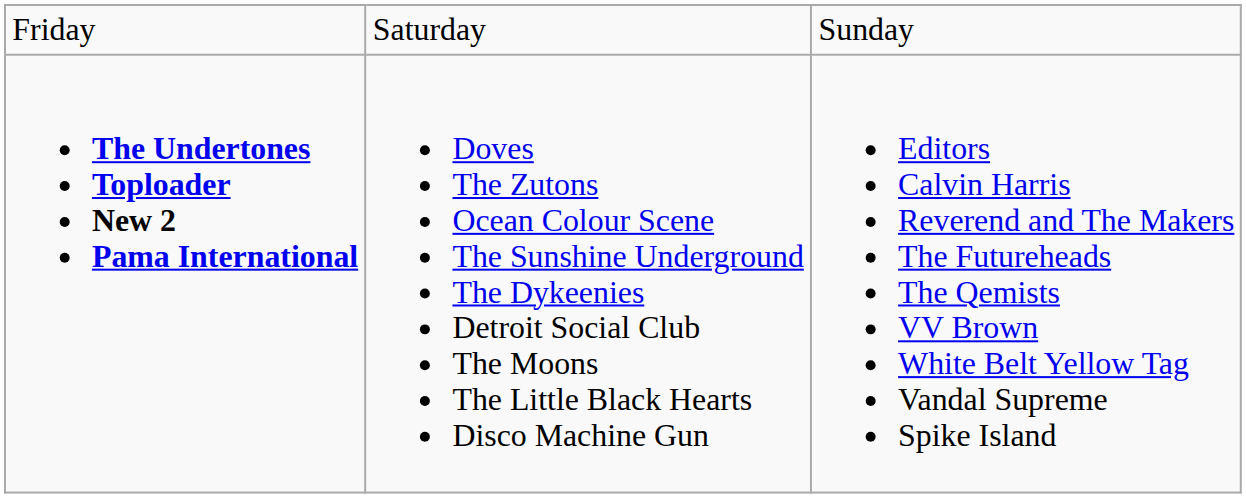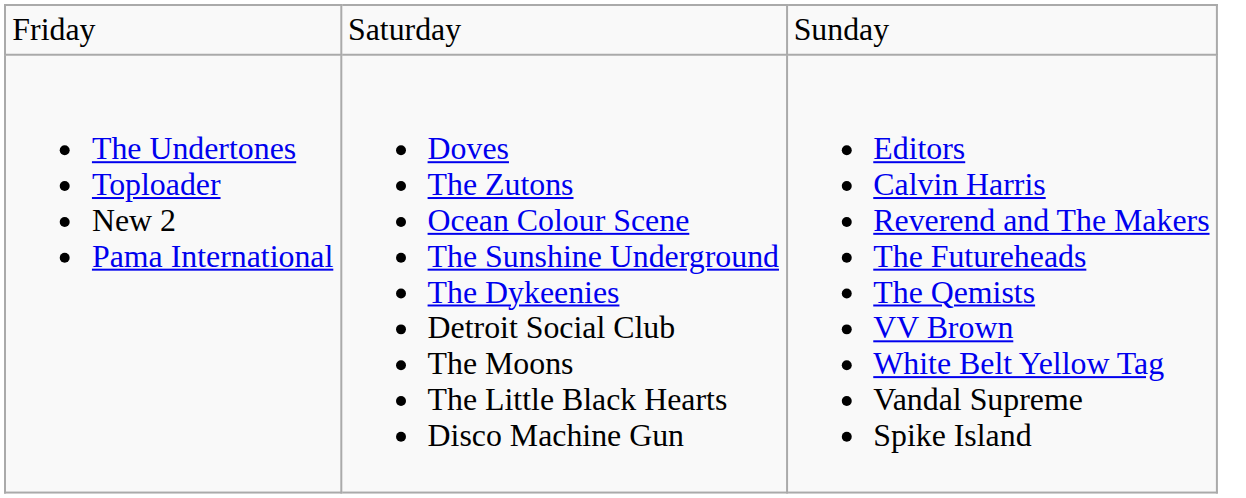(185, 202) bold -> (173, 202) normal
